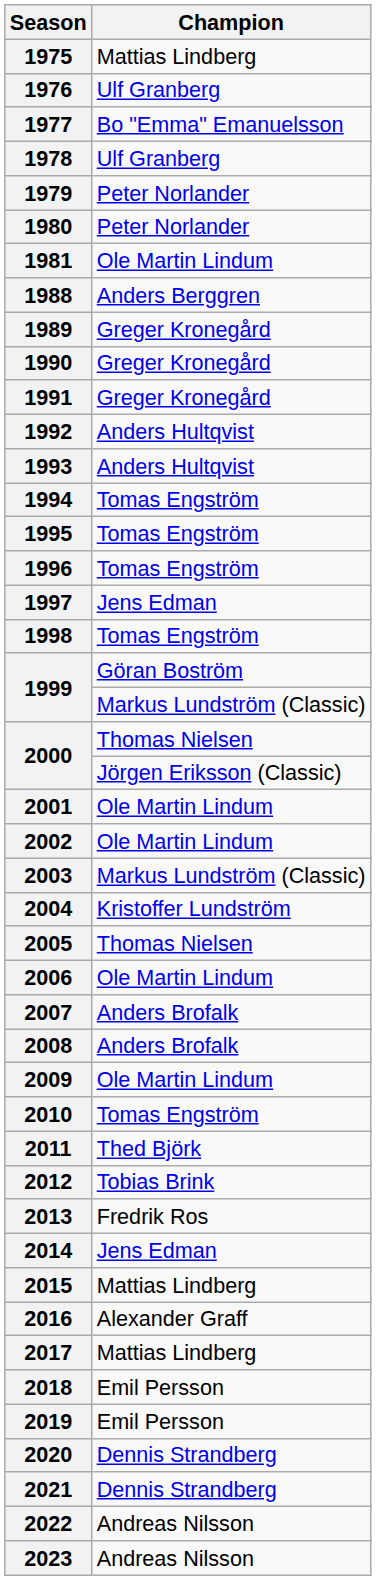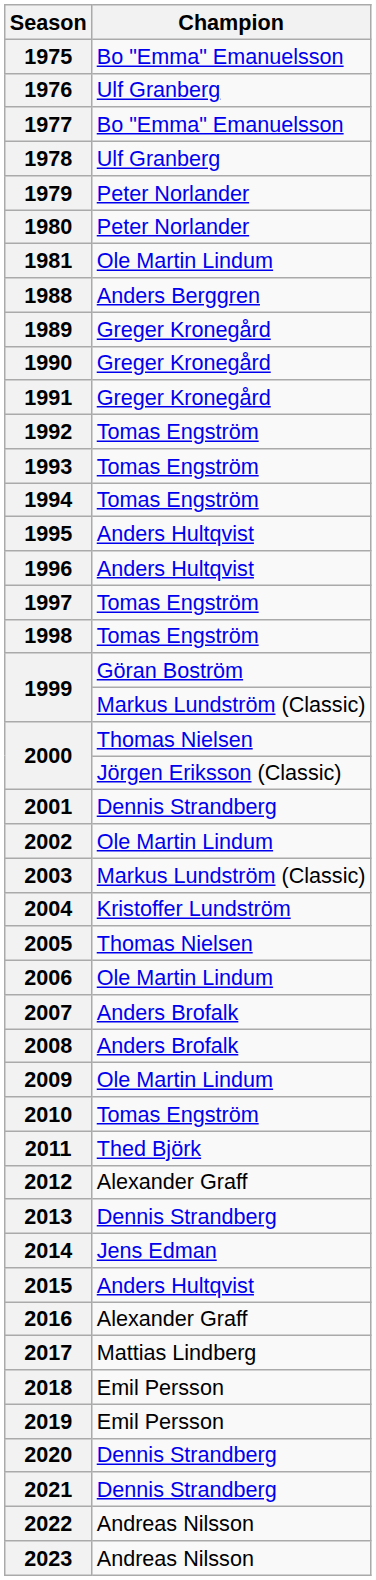(177, 56) Mattias Lindberg -> (220, 56) Bo "Emma" Emanuelsson
(175, 432) Anders Hultqvist -> (178, 432) Tomas Engström
(175, 466) Anders Hultqvist -> (178, 466) Tomas Engström
(178, 534) Tomas Engström -> (175, 534) Anders Hultqvist
(178, 568) Tomas Engström -> (175, 568) Anders Hultqvist
(157, 602) Jens Edman -> (178, 602) Tomas Engström
(185, 807) Ole Martin Lindum -> (187, 807) Dennis Strandberg
(156, 1182) Tobias Brink -> (172, 1182) Alexander Graff
(153, 1217) Fredrik Ros -> (187, 1217) Dennis Strandberg
(177, 1285) Mattias Lindberg -> (175, 1285) Anders Hultqvist
